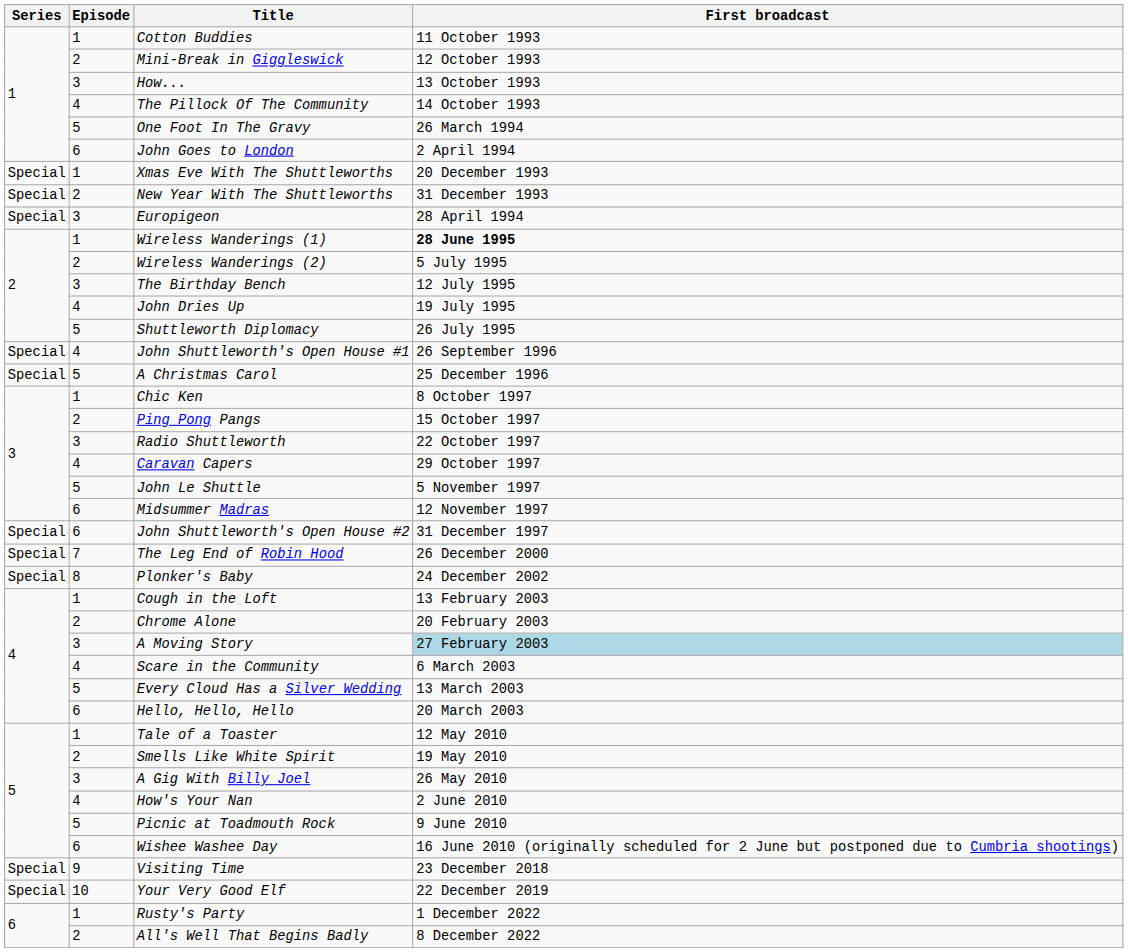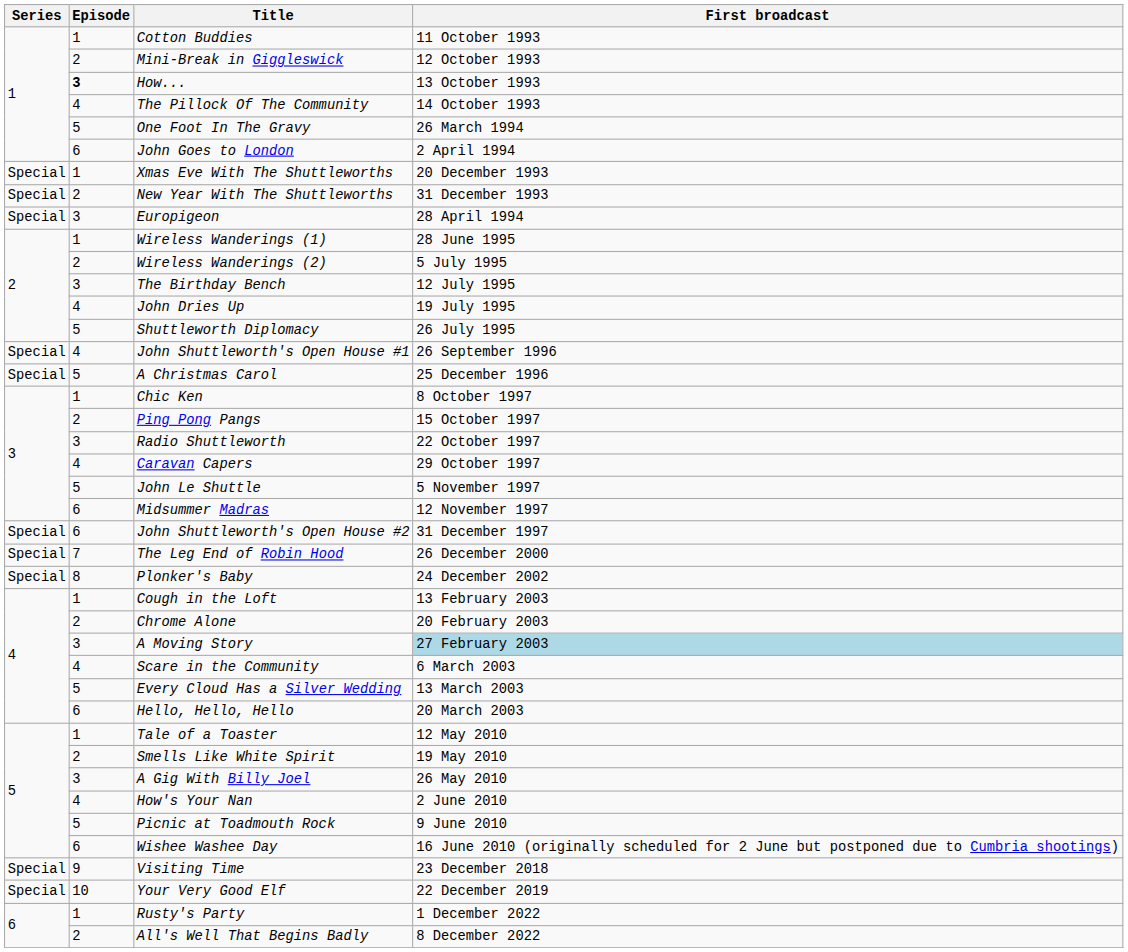(76, 83) normal -> (76, 83) bold
(466, 240) bold -> (466, 240) normal
